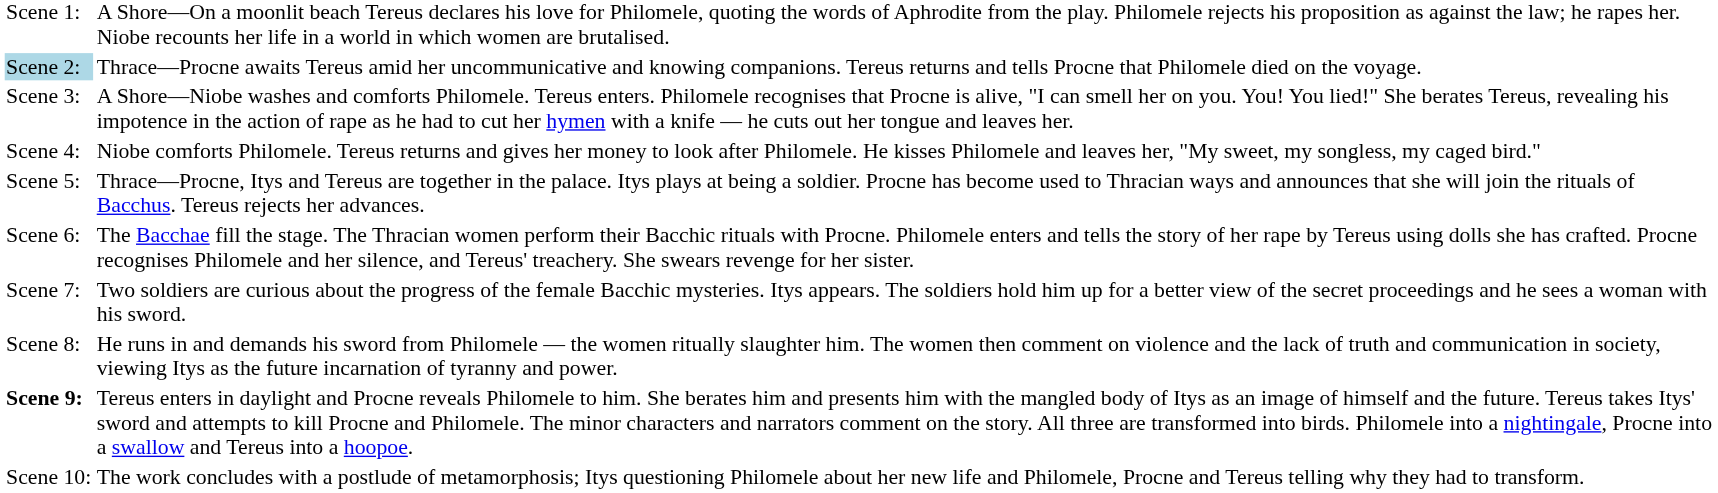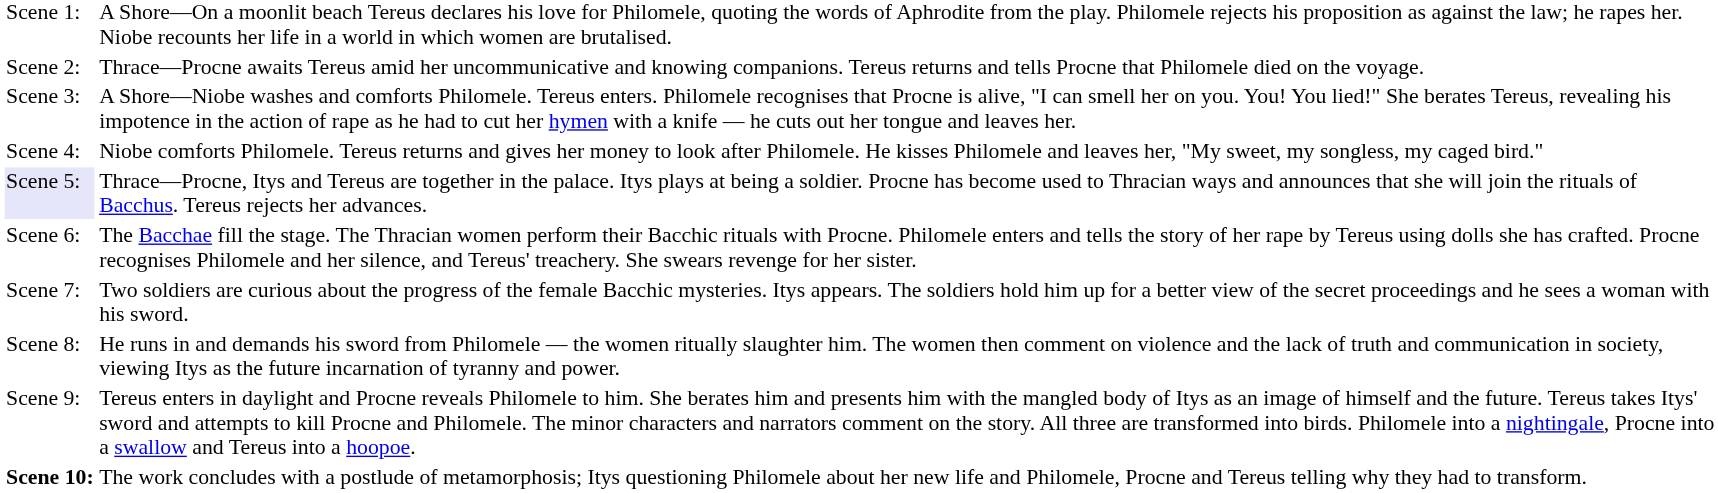(43, 66) lightblue background -> (43, 66) no background
(43, 180) no background -> (43, 180) lavender background
(44, 398) bold -> (43, 398) normal
(49, 477) normal -> (50, 477) bold
